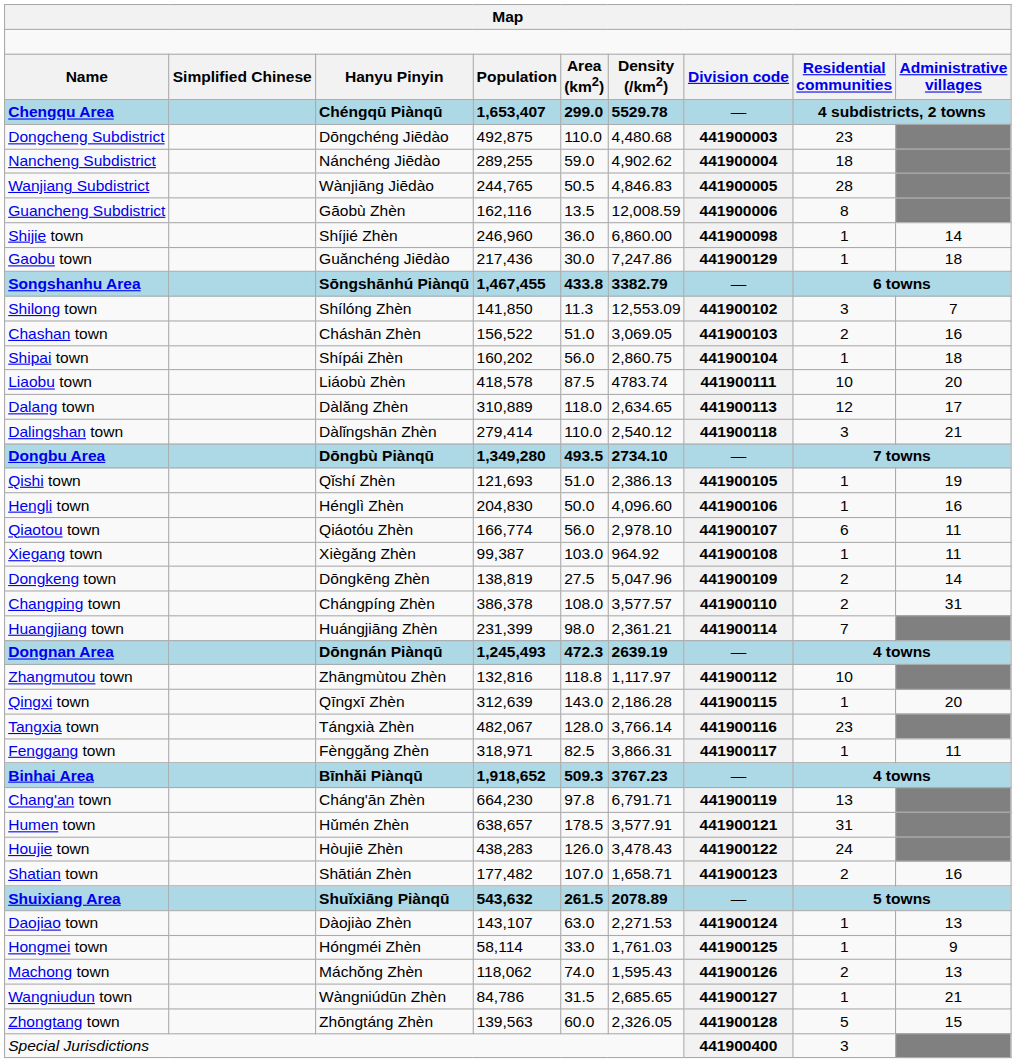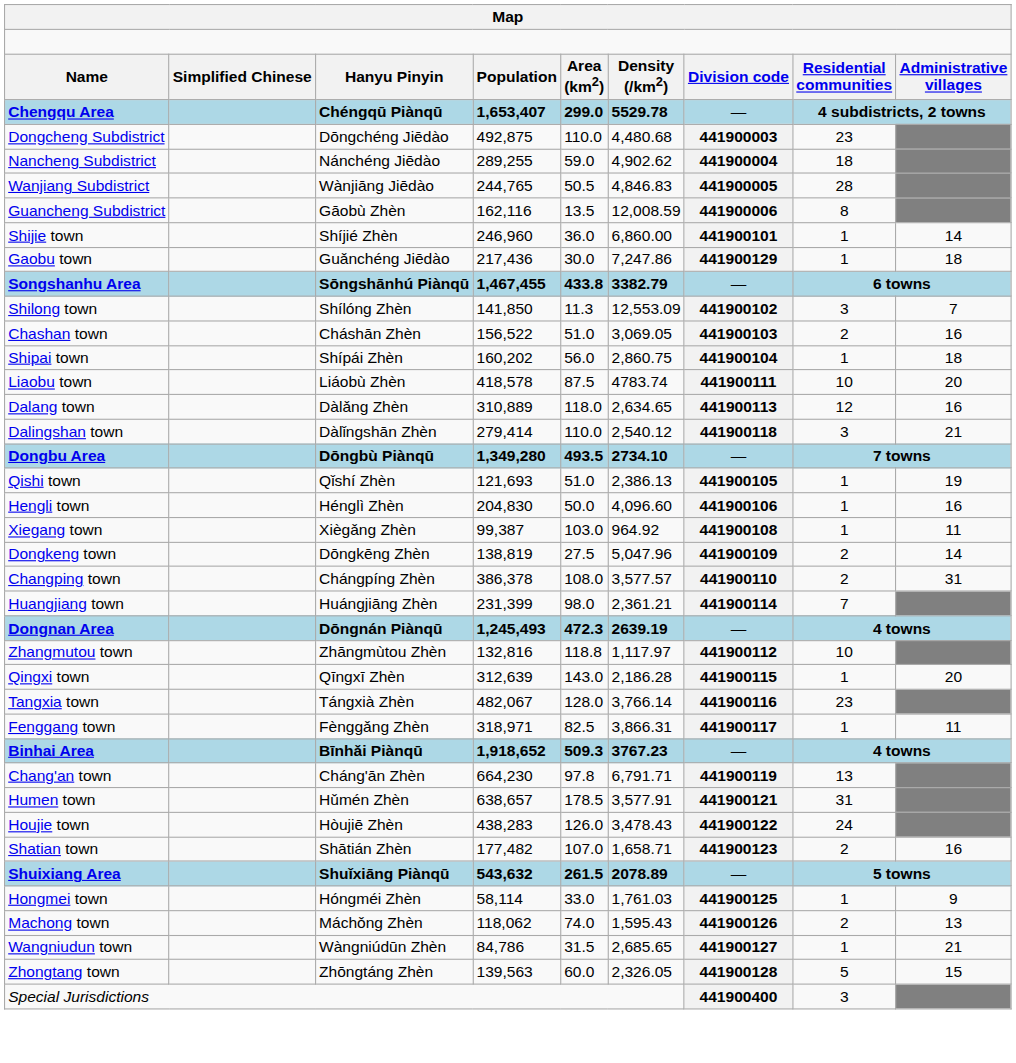(738, 235) 441900098 -> (738, 235) 441900101
(953, 407) 17 -> (953, 407) 16
- row: (54, 530)
- row: (53, 923)
